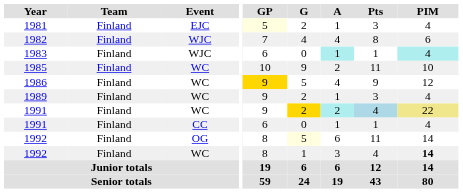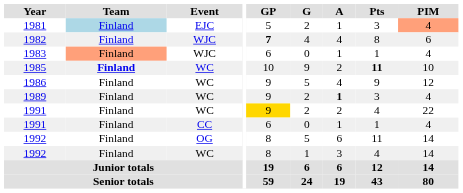(114, 25) no background -> (116, 25) lightblue background
(265, 25) lightyellow background -> (268, 25) no background
(428, 25) no background -> (428, 25) lightsalmon background
(265, 39) normal -> (268, 39) bold
(114, 53) no background -> (116, 53) lightsalmon background
(337, 53) paleturquoise background -> (339, 53) no background
(428, 53) paleturquoise background -> (428, 53) no background
(114, 68) normal -> (116, 68) bold
(375, 68) normal -> (377, 68) bold
(265, 82) gold background -> (268, 82) no background
(337, 96) normal -> (339, 96) bold
(265, 110) no background -> (268, 110) gold background
(304, 110) gold background -> (307, 110) no background
(337, 110) paleturquoise background -> (339, 110) no background
(375, 110) lightblue background -> (377, 110) no background
(428, 110) khaki background -> (428, 110) no background
(304, 139) lightyellow background -> (307, 139) no background
(428, 153) bold -> (428, 153) normal
